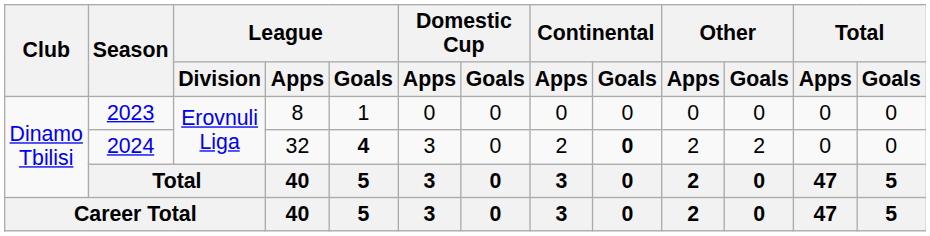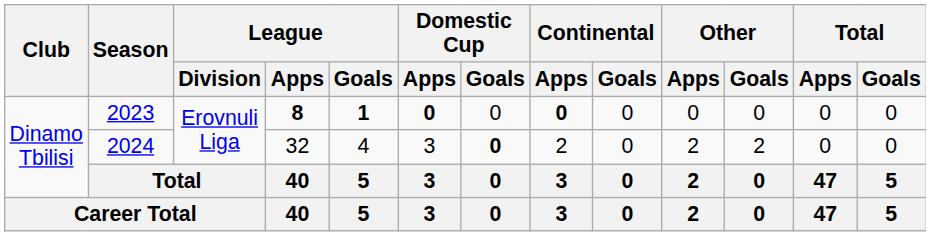(297, 112) normal -> (297, 112) bold
(363, 112) normal -> (363, 112) bold
(429, 112) normal -> (429, 112) bold
(561, 112) normal -> (561, 112) bold
(363, 146) bold -> (363, 146) normal
(495, 146) normal -> (495, 146) bold
(627, 146) bold -> (627, 146) normal
